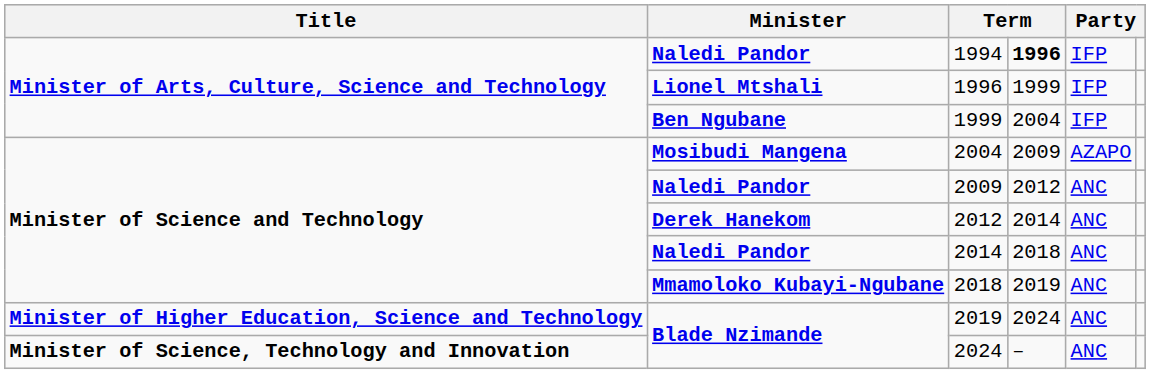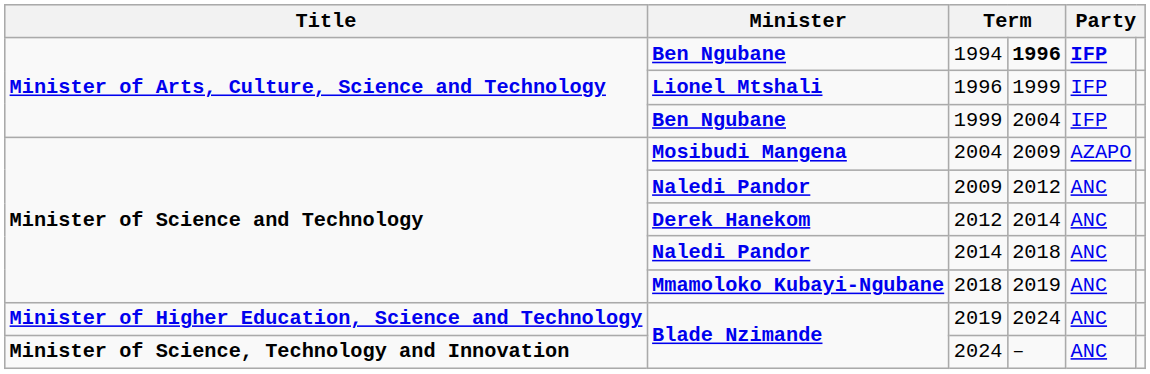(731, 54) Naledi Pandor -> (719, 54) Ben Ngubane
(1089, 54) normal -> (1089, 54) bold
